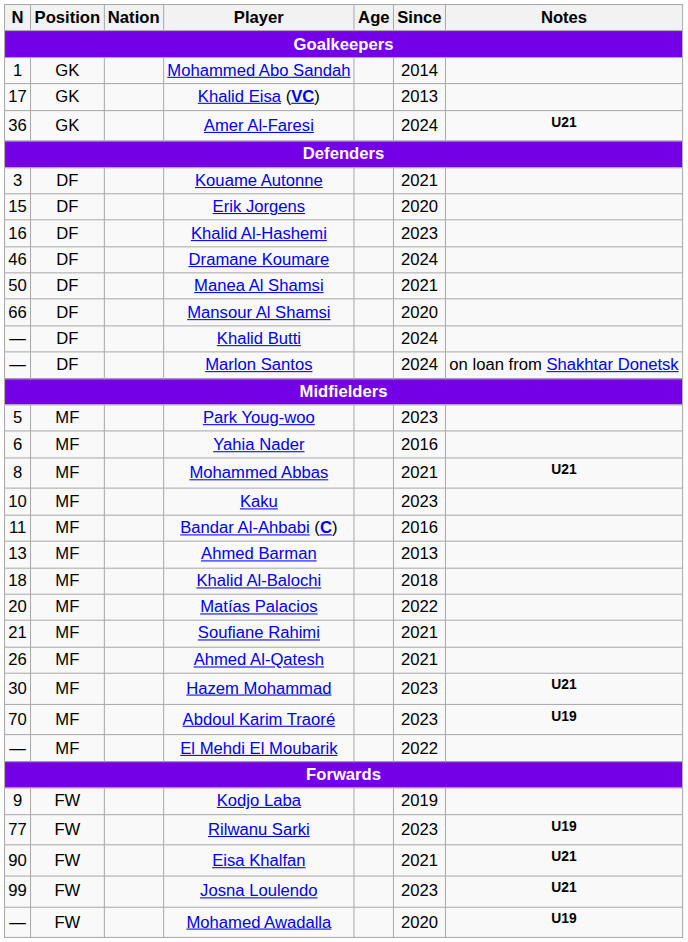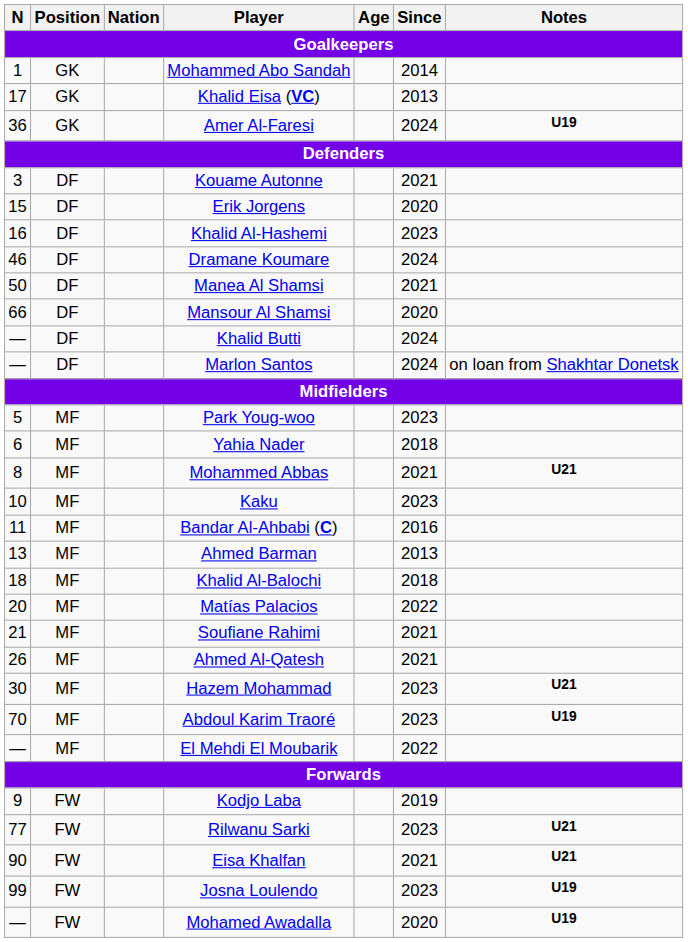(564, 122) U21 -> (564, 122) U19
(419, 444) 2016 -> (419, 444) 2018
(564, 826) U19 -> (564, 826) U21
(564, 888) U21 -> (564, 888) U19
